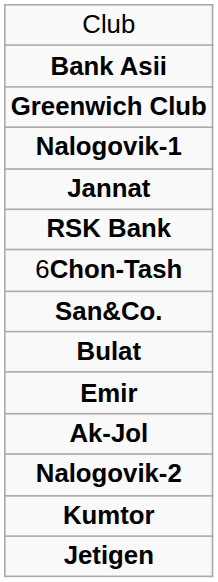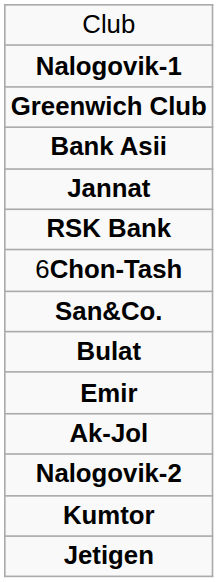(109, 65) Bank Asii -> (109, 65) Nalogovik-1
(109, 147) Nalogovik-1 -> (109, 147) Bank Asii
